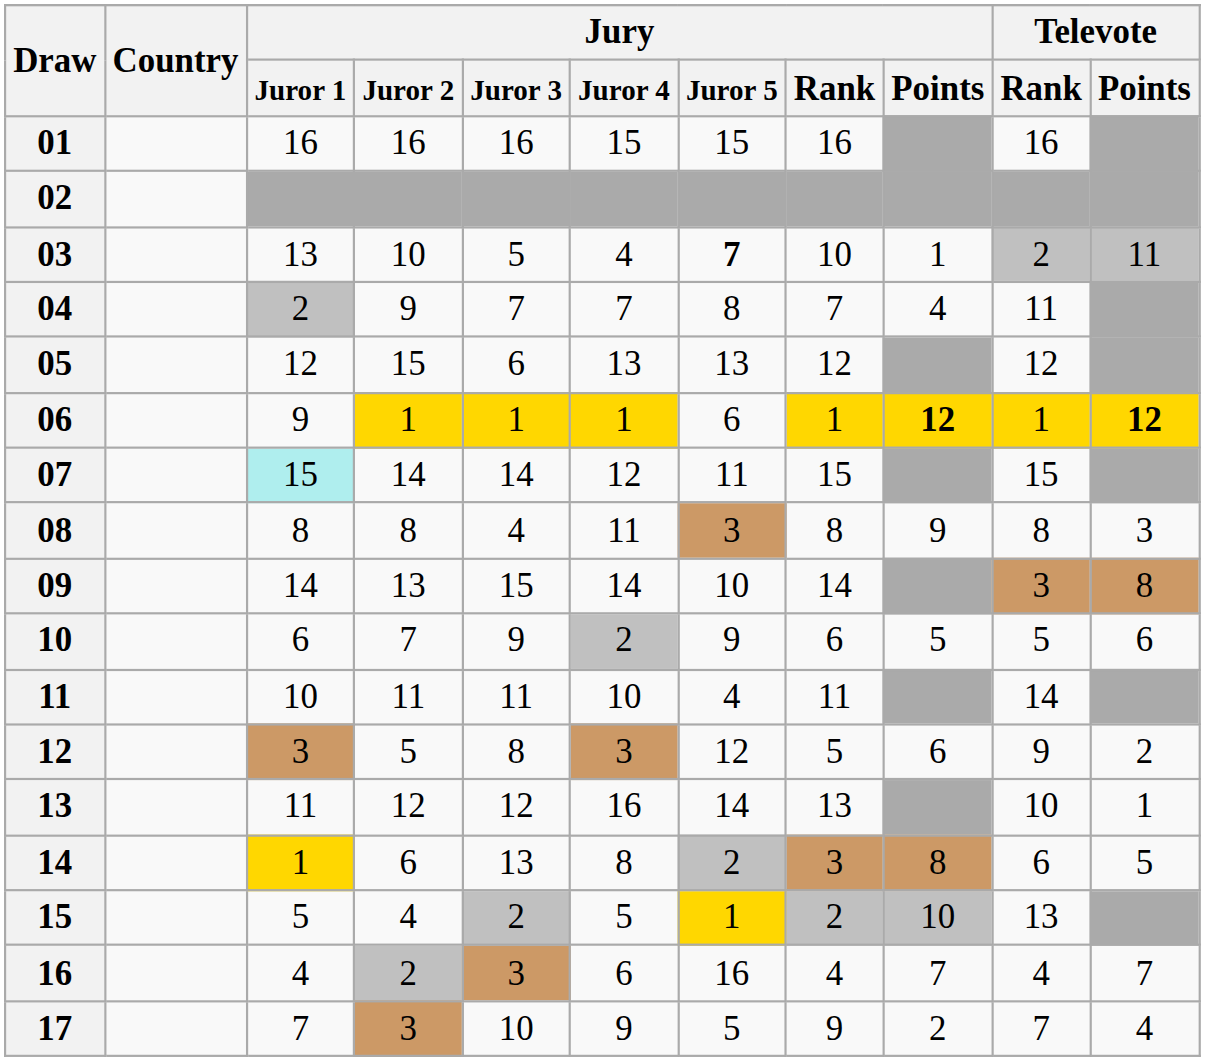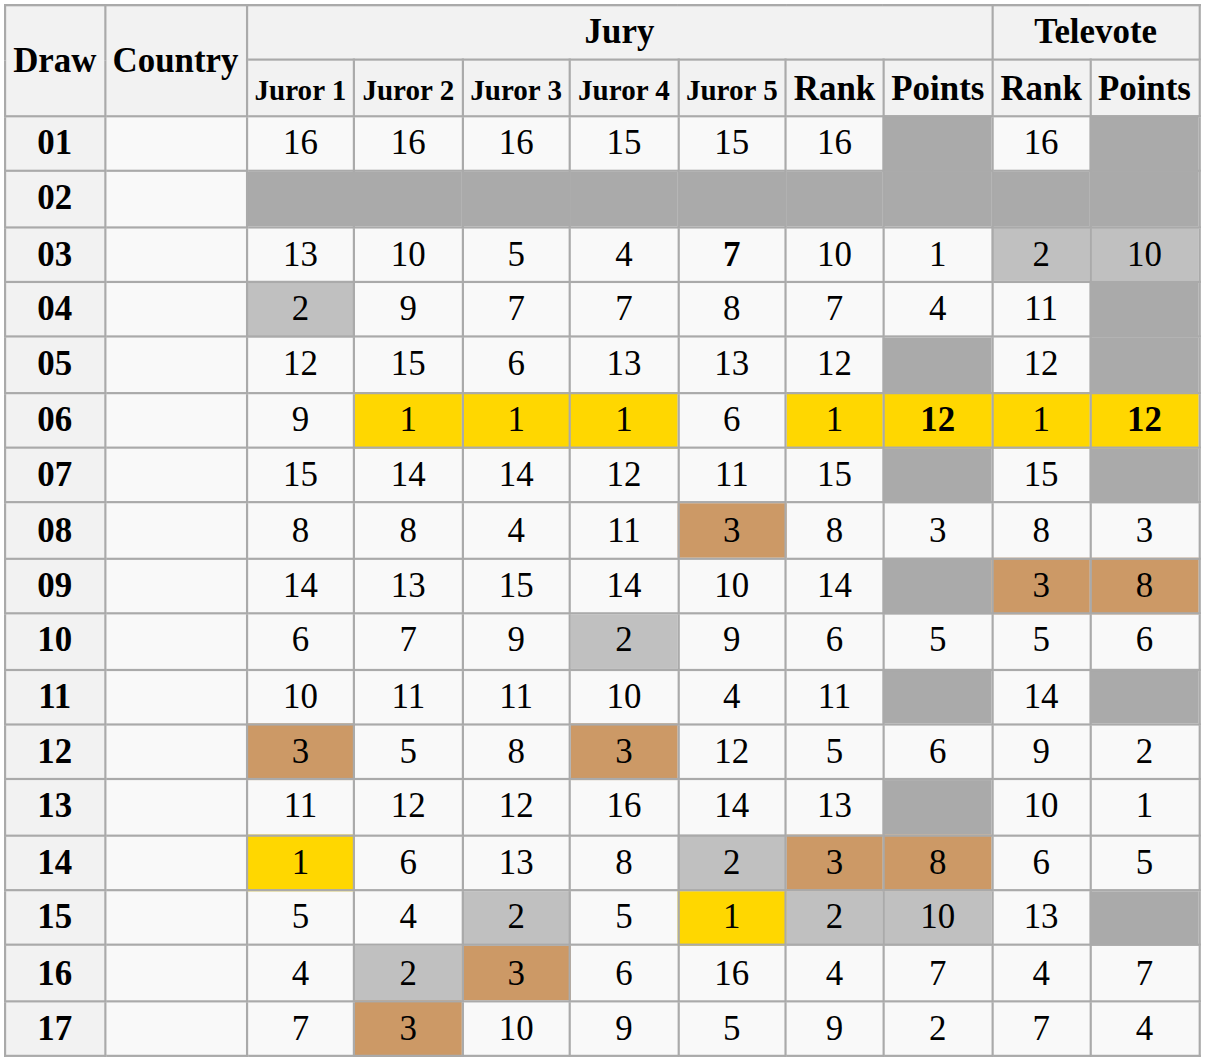(1144, 253) 11 -> (1144, 253) 10
(300, 474) paleturquoise background -> (300, 474) no background
(938, 530) 9 -> (938, 530) 3
